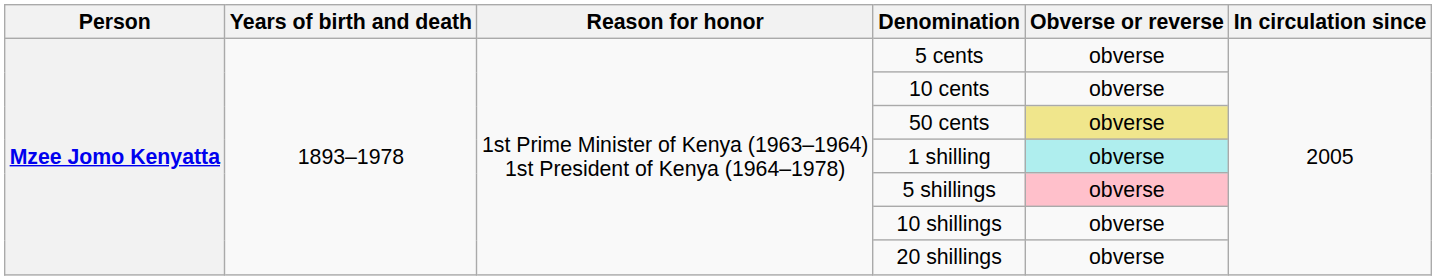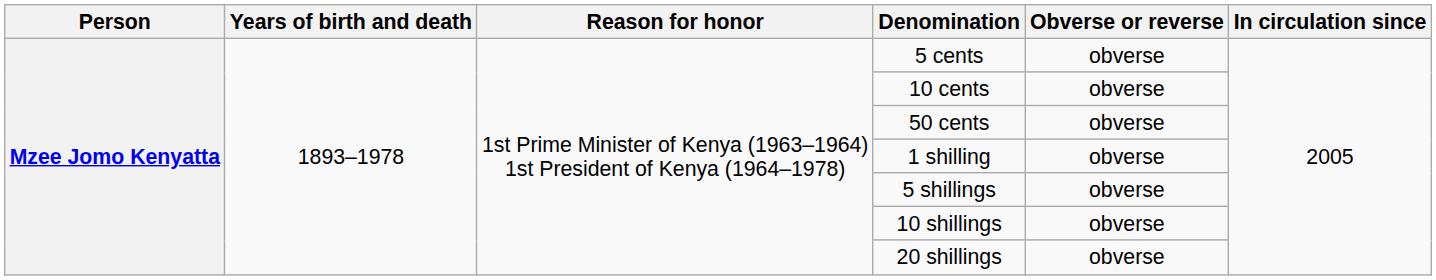(1127, 123) khaki background -> (1127, 123) no background
(1127, 156) paleturquoise background -> (1127, 156) no background
(1127, 190) pink background -> (1127, 190) no background
